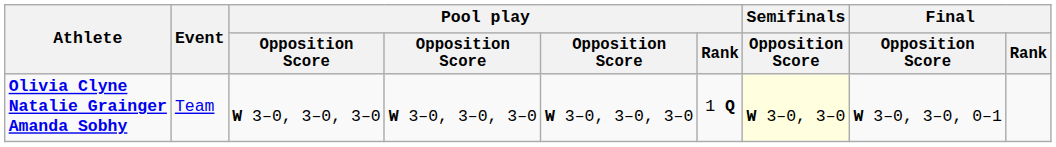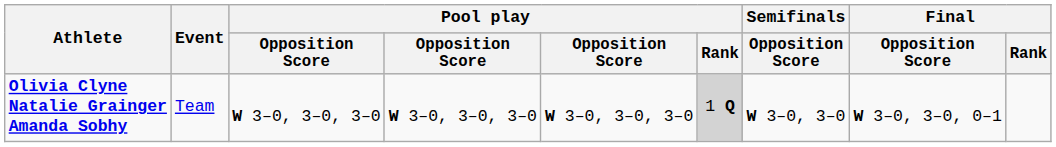(720, 107) no background -> (720, 107) lightgrey background
(796, 117) lightyellow background -> (796, 117) no background
